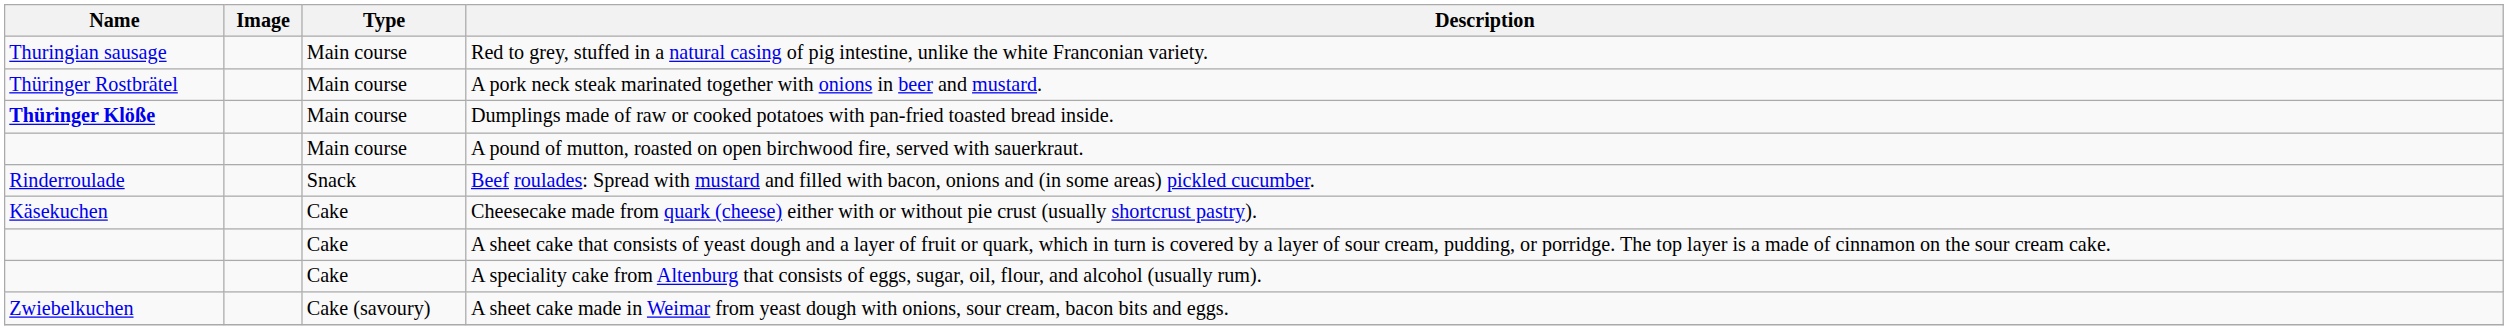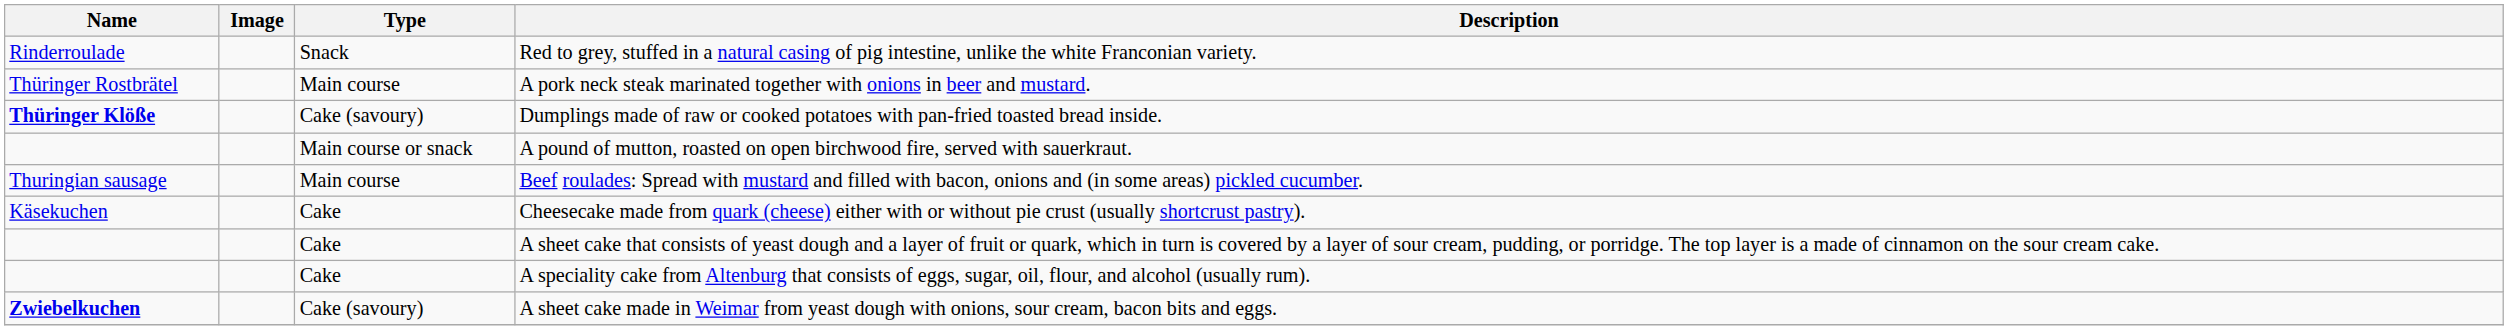(88, 52) Thuringian sausage -> (67, 52) Rinderroulade
(357, 52) Main course -> (324, 52) Snack
(357, 116) Main course -> (362, 116) Cake (savoury)
(357, 148) Main course -> (386, 148) Main course or snack
(67, 180) Rinderroulade -> (88, 180) Thuringian sausage
(331, 180) Snack -> (350, 180) Main course
(71, 308) normal -> (75, 308) bold
